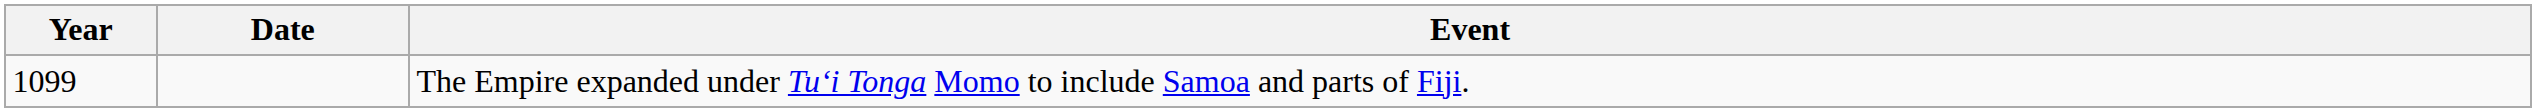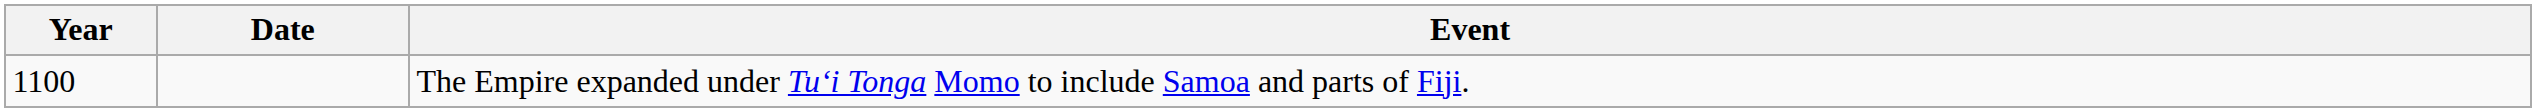(44, 80) 1099 -> (44, 80) 1100
